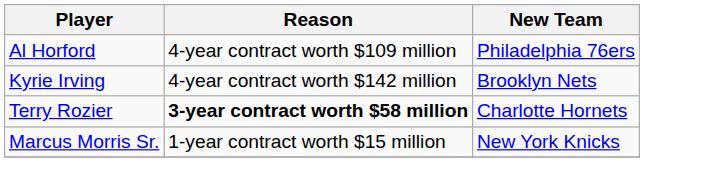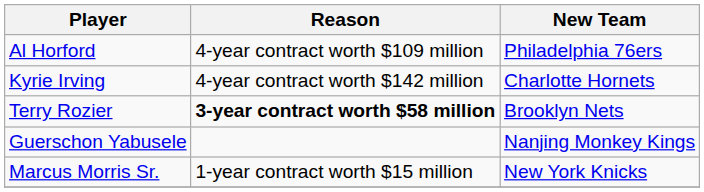(537, 80) Brooklyn Nets -> (579, 80) Charlotte Hornets
(552, 111) Charlotte Hornets -> (564, 111) Brooklyn Nets
+ row: (98, 141)
